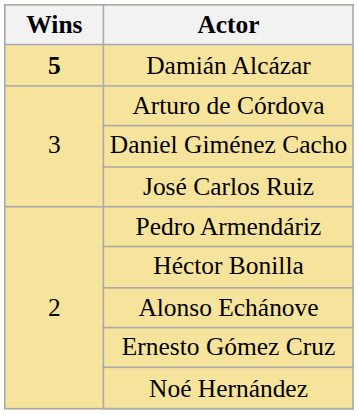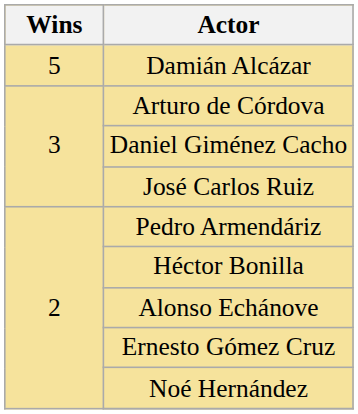(54, 65) bold -> (54, 65) normal
